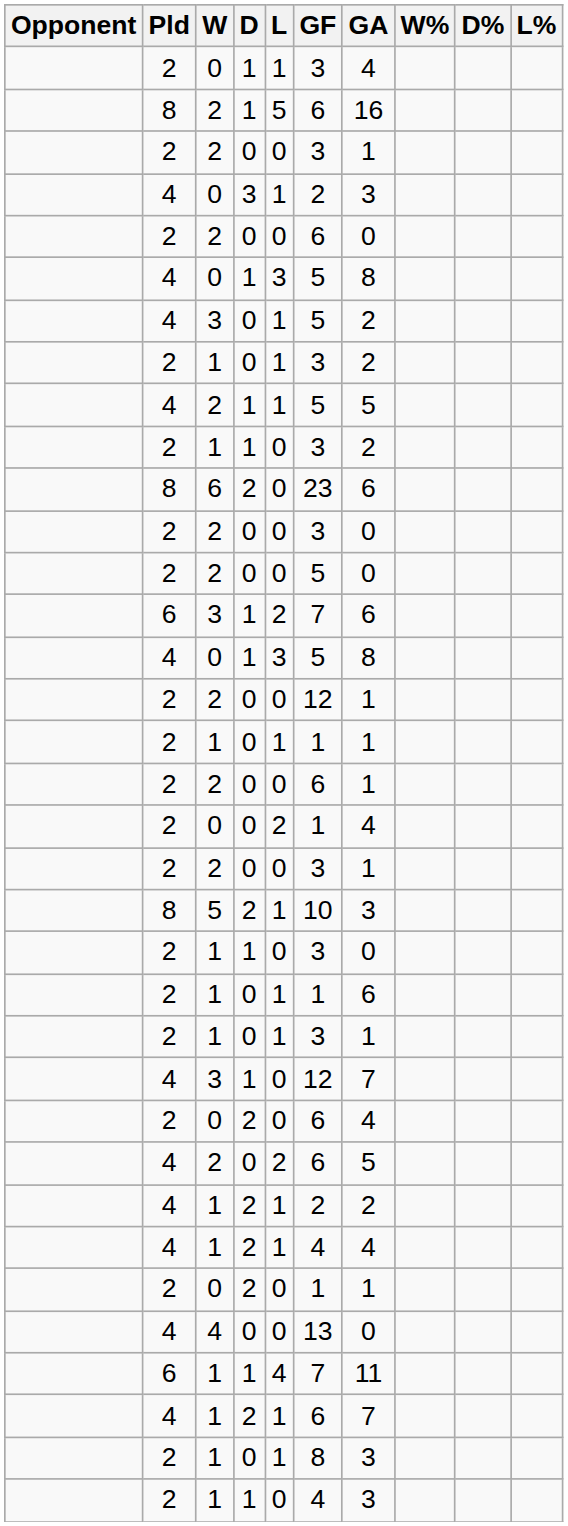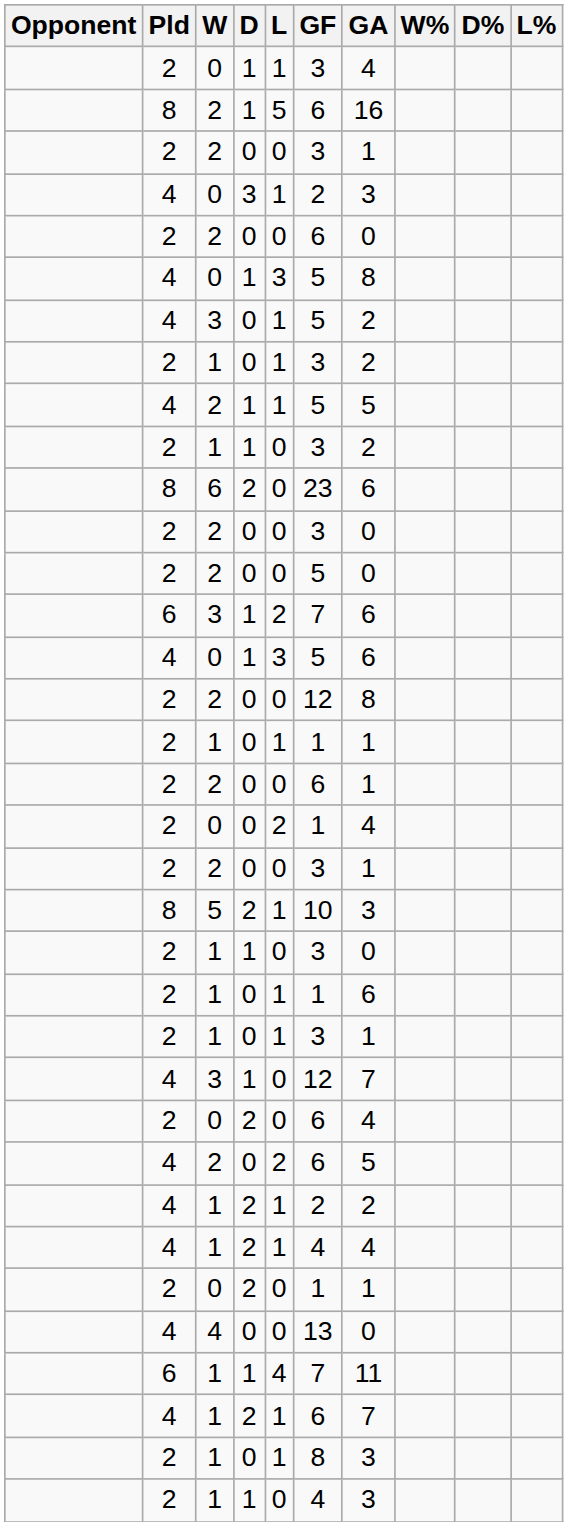(368, 657) 8 -> (368, 657) 6
(368, 699) 1 -> (368, 699) 8
